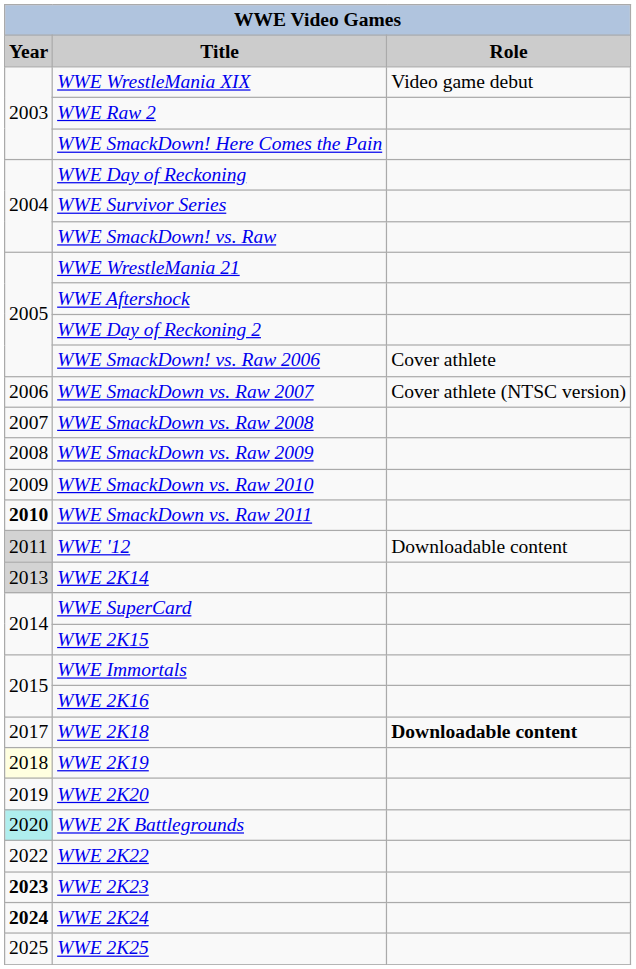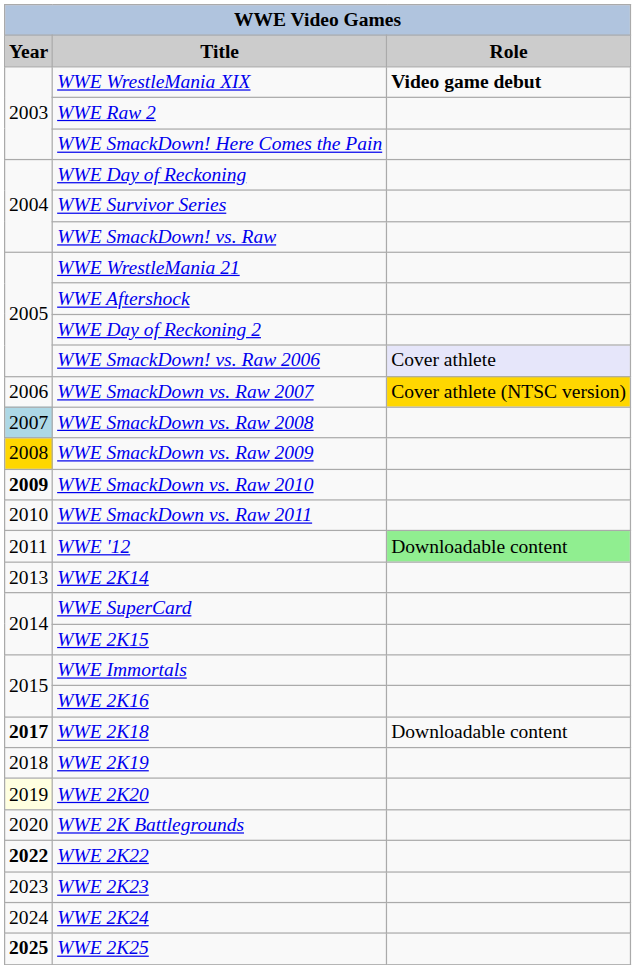(462, 81) normal -> (466, 81) bold
(444, 360) no background -> (444, 360) lavender background
(509, 391) no background -> (509, 391) gold background
(29, 422) no background -> (29, 422) lightblue background
(29, 453) no background -> (29, 453) gold background
(29, 484) normal -> (29, 484) bold
(29, 515) bold -> (29, 515) normal
(28, 546) lightgrey background -> (28, 546) no background
(479, 546) no background -> (479, 546) lightgreen background
(29, 577) lightgrey background -> (29, 577) no background
(29, 732) normal -> (29, 732) bold
(484, 732) bold -> (479, 732) normal
(29, 762) lightyellow background -> (29, 762) no background
(29, 793) no background -> (29, 793) lightyellow background
(29, 824) paleturquoise background -> (29, 824) no background
(29, 855) normal -> (29, 855) bold
(29, 886) bold -> (29, 886) normal
(29, 917) bold -> (29, 917) normal
(29, 948) normal -> (29, 948) bold
